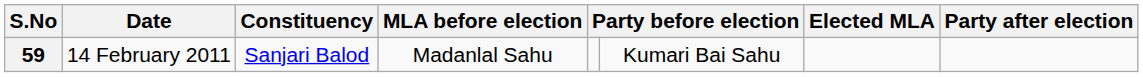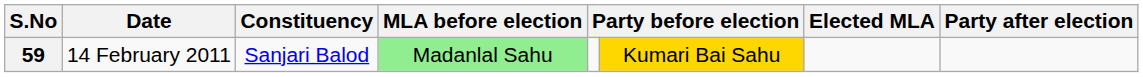(483, 54) no background -> (483, 54) lightgreen background
(702, 54) no background -> (702, 54) gold background
